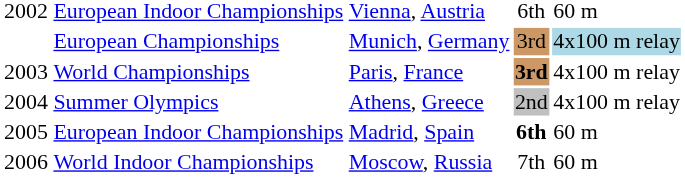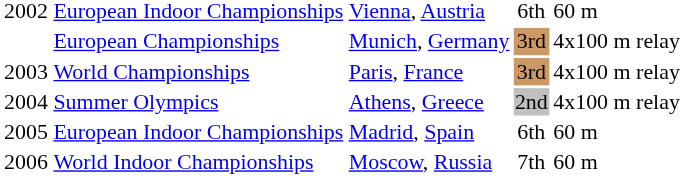(617, 41) lightblue background -> (617, 41) no background
(531, 71) bold -> (531, 71) normal
(531, 131) bold -> (531, 131) normal
